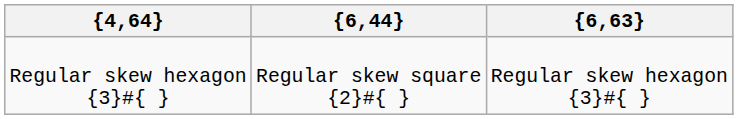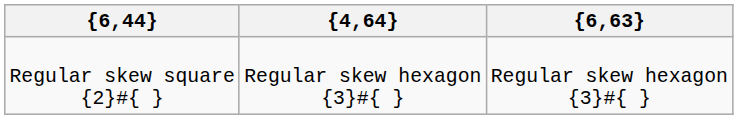columns swapped: (128, 21) <-> (369, 21)
